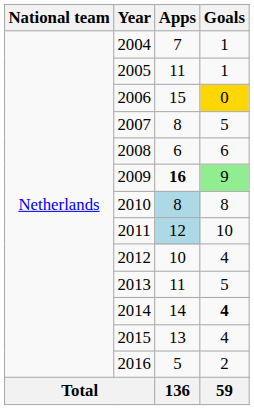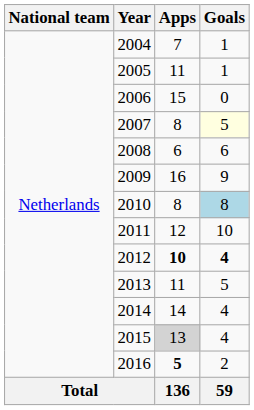(224, 97) gold background -> (224, 97) no background
(224, 124) no background -> (224, 124) lightyellow background
(177, 177) bold -> (177, 177) normal
(224, 177) lightgreen background -> (224, 177) no background
(177, 204) lightblue background -> (177, 204) no background
(224, 204) no background -> (224, 204) lightblue background
(177, 230) lightblue background -> (177, 230) no background
(177, 257) normal -> (177, 257) bold
(224, 257) normal -> (224, 257) bold
(224, 310) bold -> (224, 310) normal
(177, 337) no background -> (177, 337) lightgrey background
(177, 364) normal -> (177, 364) bold
